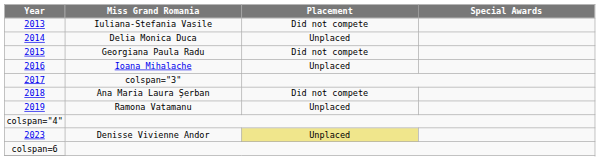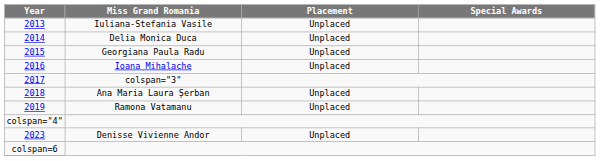(330, 25) Did not compete -> (330, 25) Unplaced
(330, 53) Did not compete -> (330, 53) Unplaced
(330, 94) Did not compete -> (330, 94) Unplaced
(330, 135) khaki background -> (330, 135) no background
